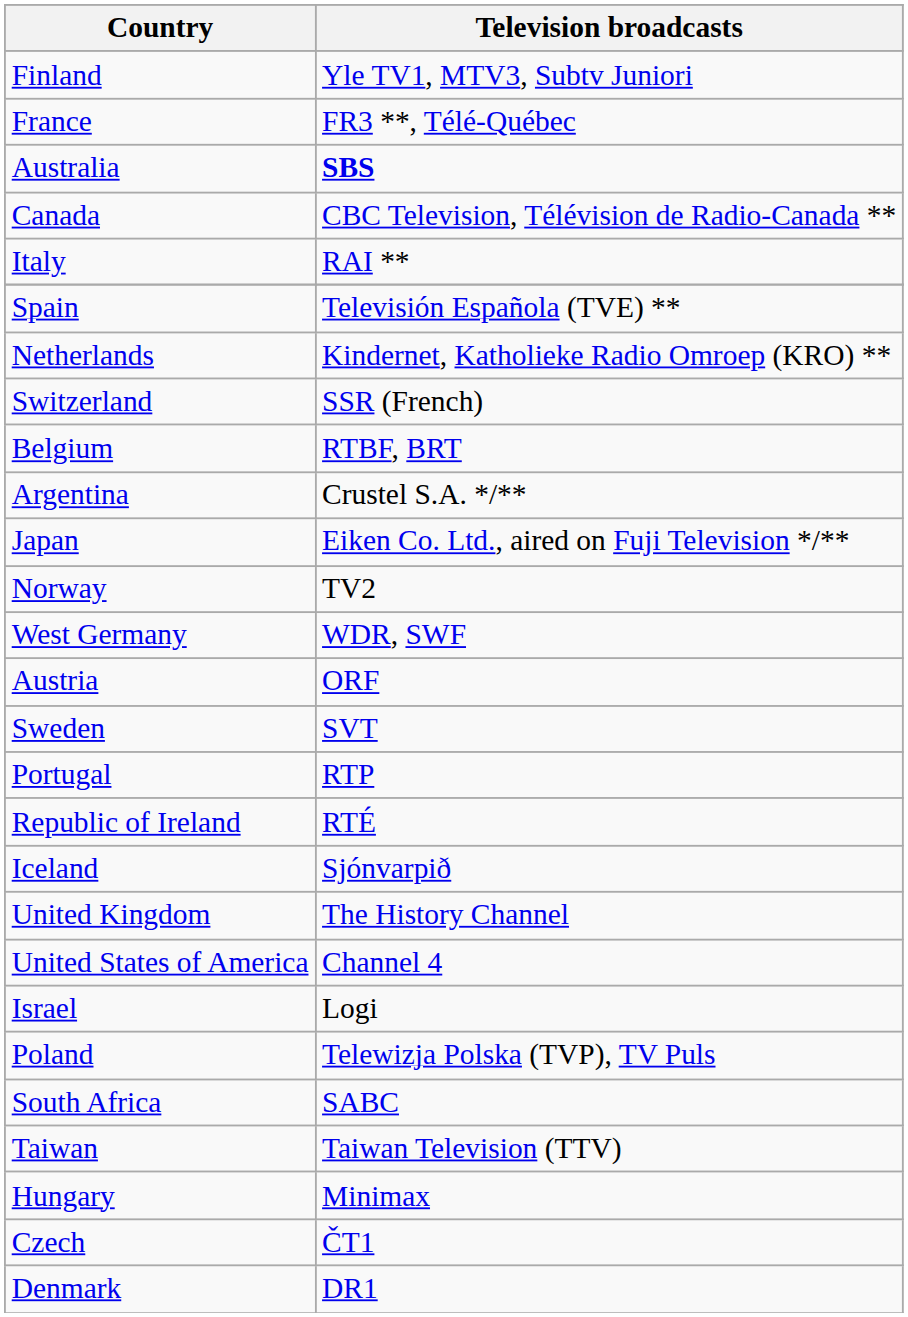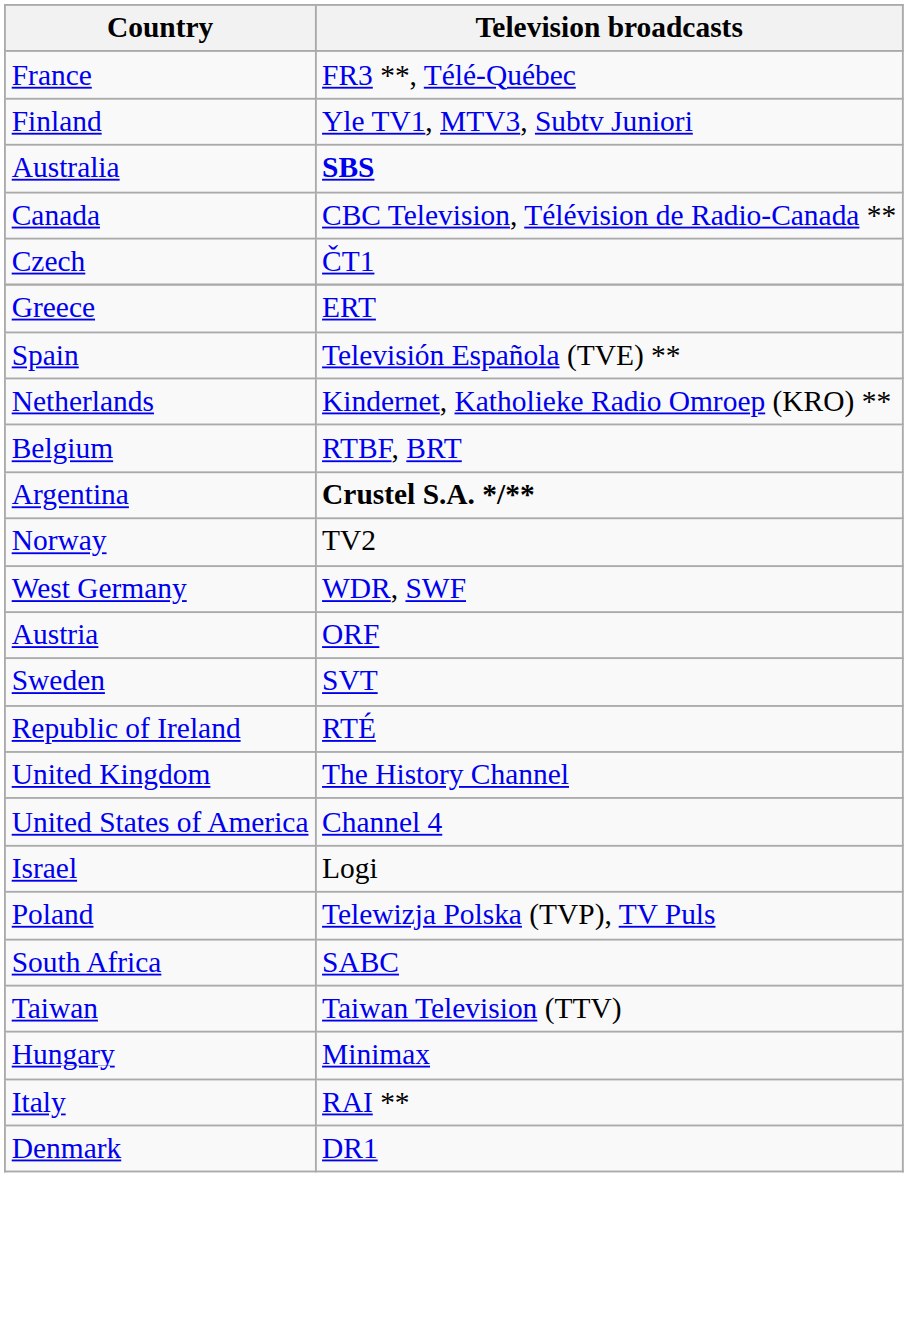rows swapped: (52, 121) <-> (57, 74)
rows swapped: (39, 261) <-> (48, 1241)
+ row: (53, 307)
- row: (82, 401)
(424, 494) normal -> (428, 494) bold
- row: (45, 541)
- row: (62, 774)
- row: (55, 868)
